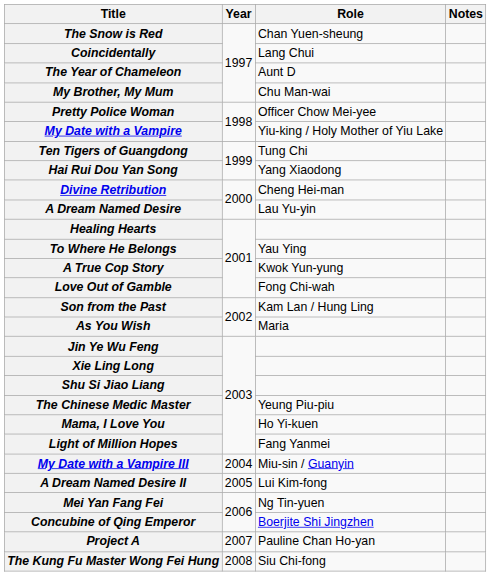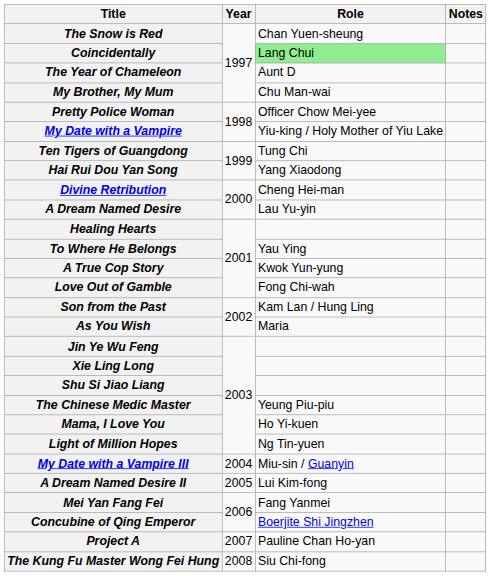(286, 53) no background -> (286, 53) lightgreen background
(294, 444) Fang Yanmei -> (291, 444) Ng Tin-yuen
(291, 502) Ng Tin-yuen -> (294, 502) Fang Yanmei
